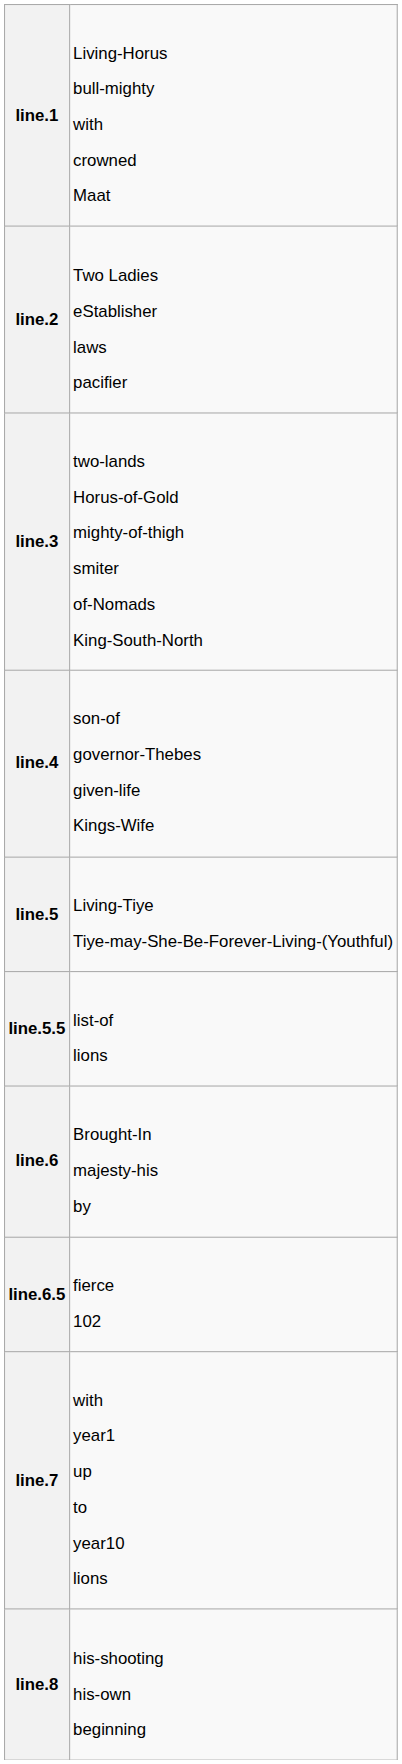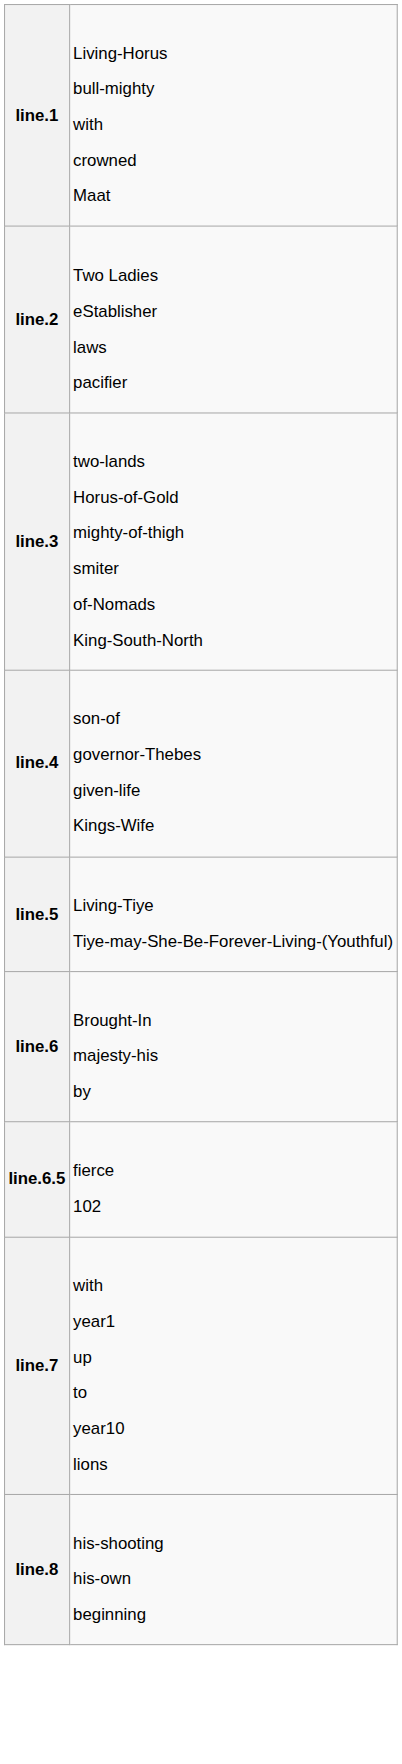- row: (37, 1028)
